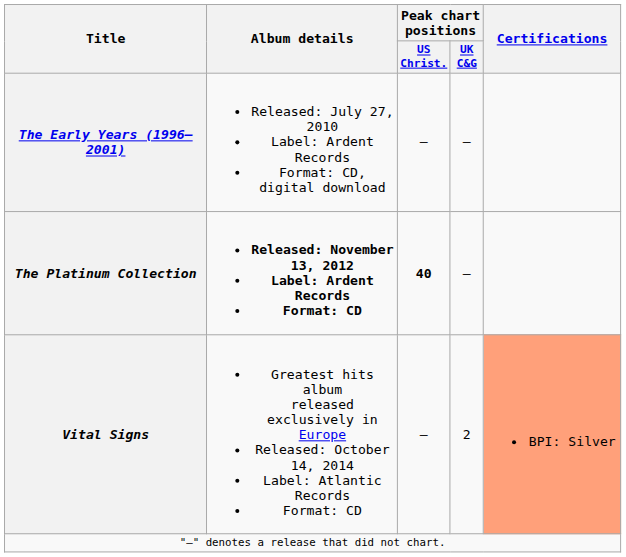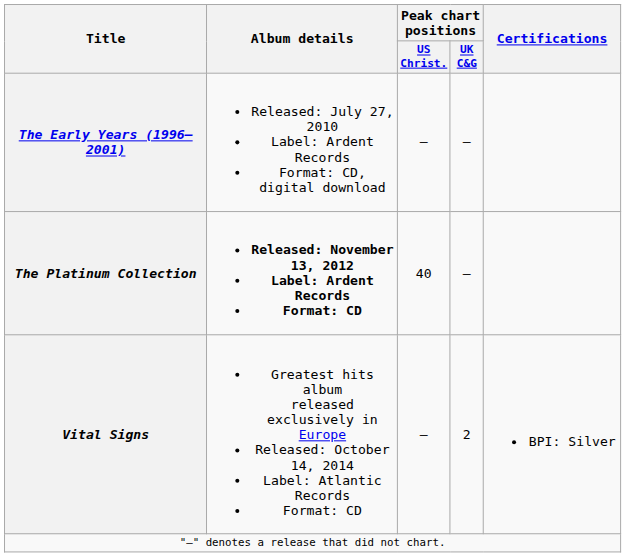(424, 273) bold -> (424, 273) normal
(552, 442) lightsalmon background -> (552, 442) no background
